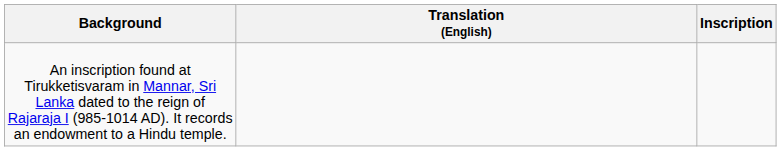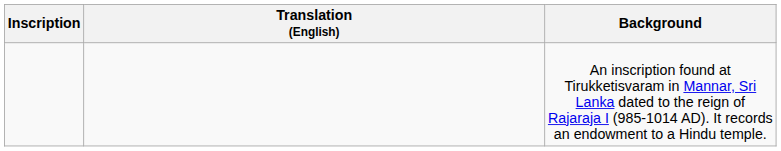columns swapped: (120, 23) <-> (736, 23)
